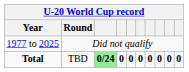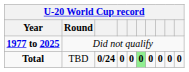(33, 43) normal -> (33, 43) bold
(106, 59) lightgreen background -> (106, 59) no background
(141, 59) no background -> (141, 59) lightgreen background
